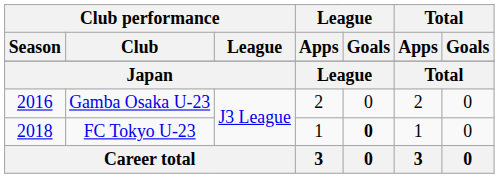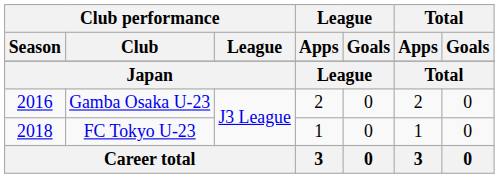(368, 131) bold -> (368, 131) normal
